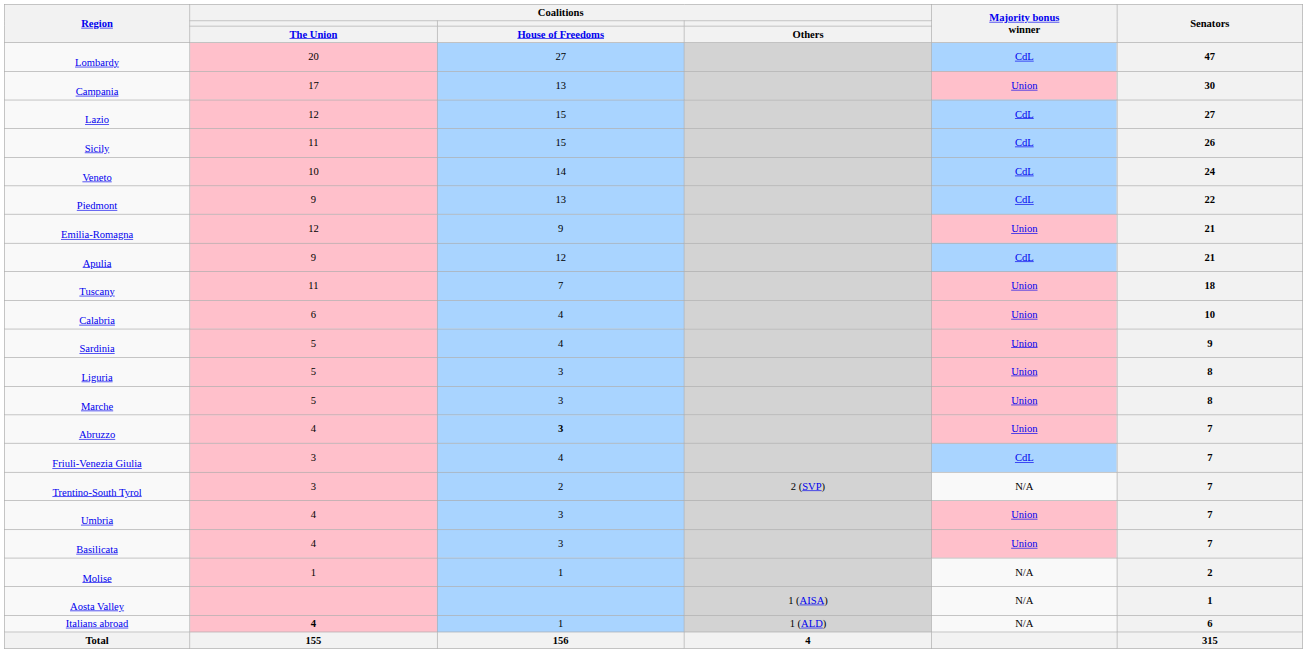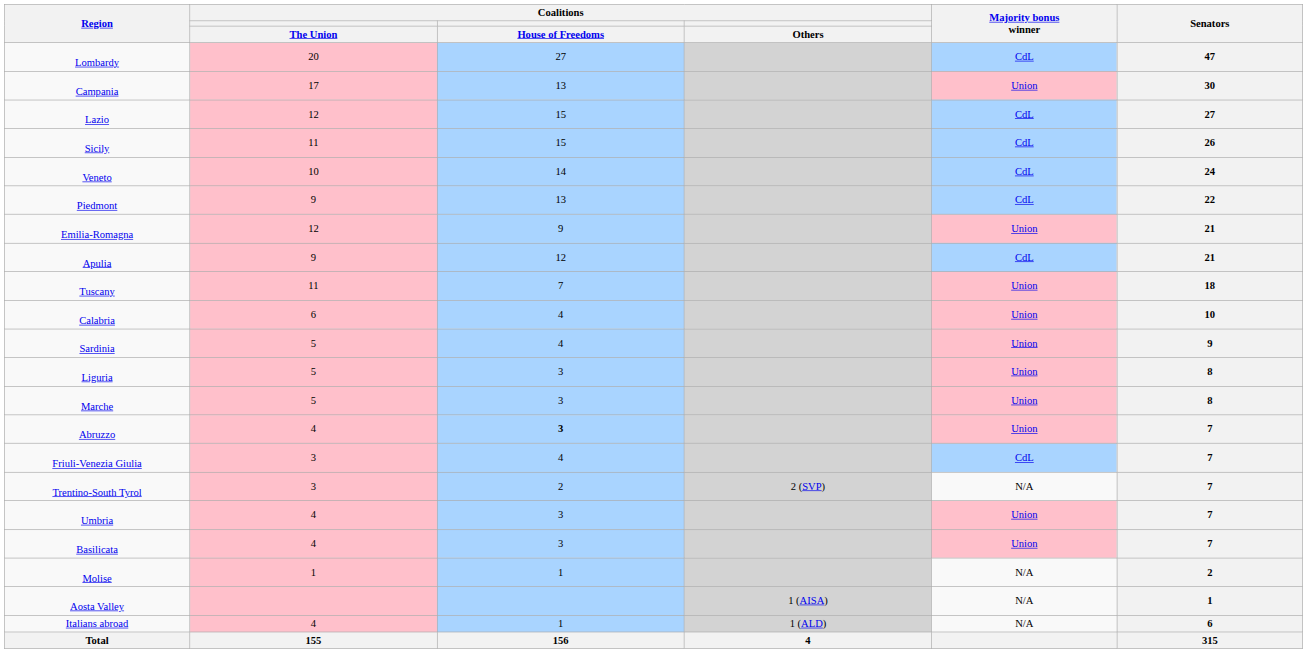(313, 623) bold -> (313, 623) normal
